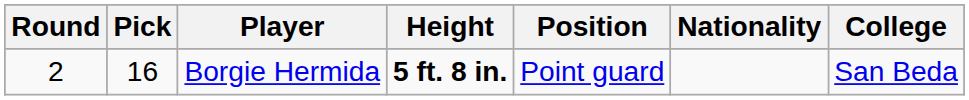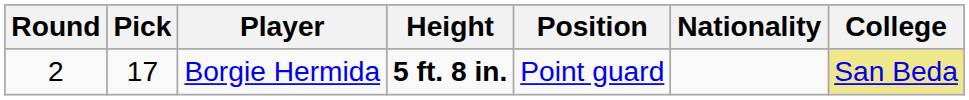(142, 71) 16 -> (142, 71) 17
(896, 71) no background -> (896, 71) khaki background
